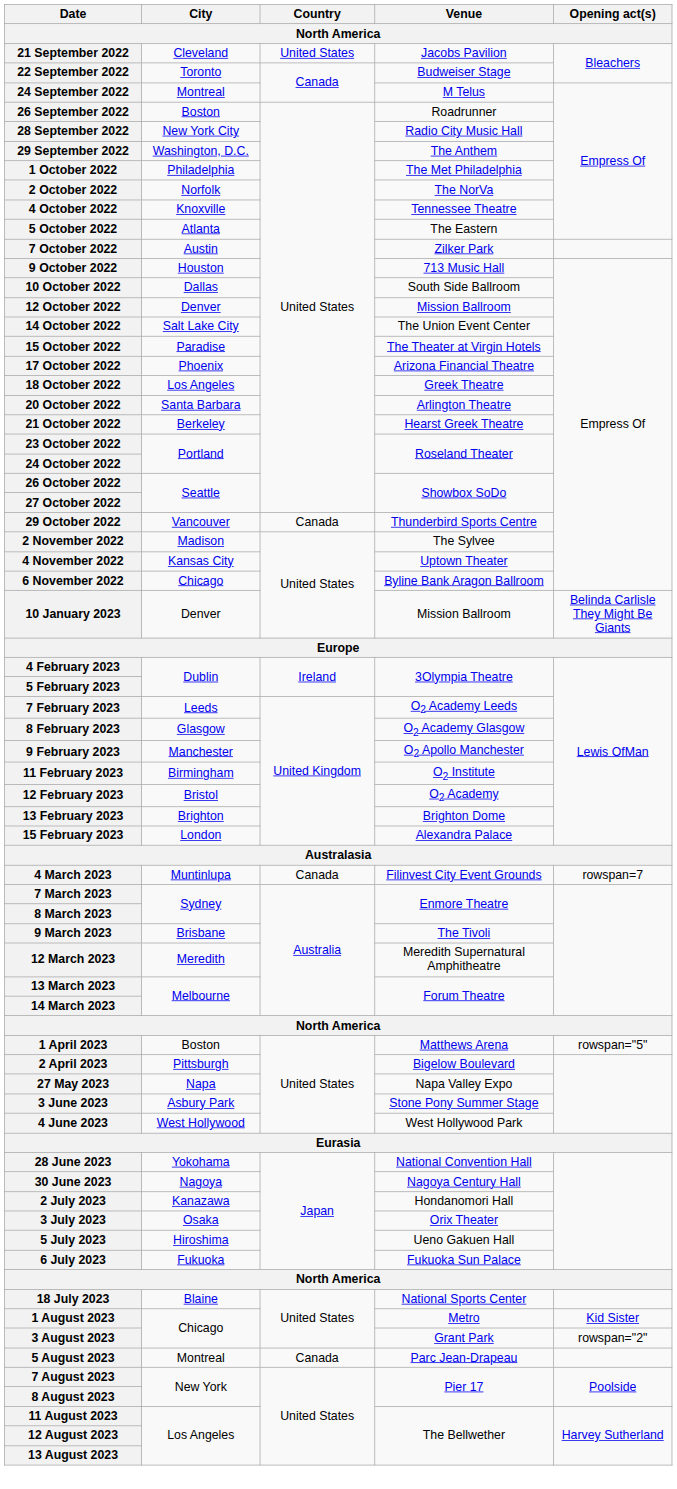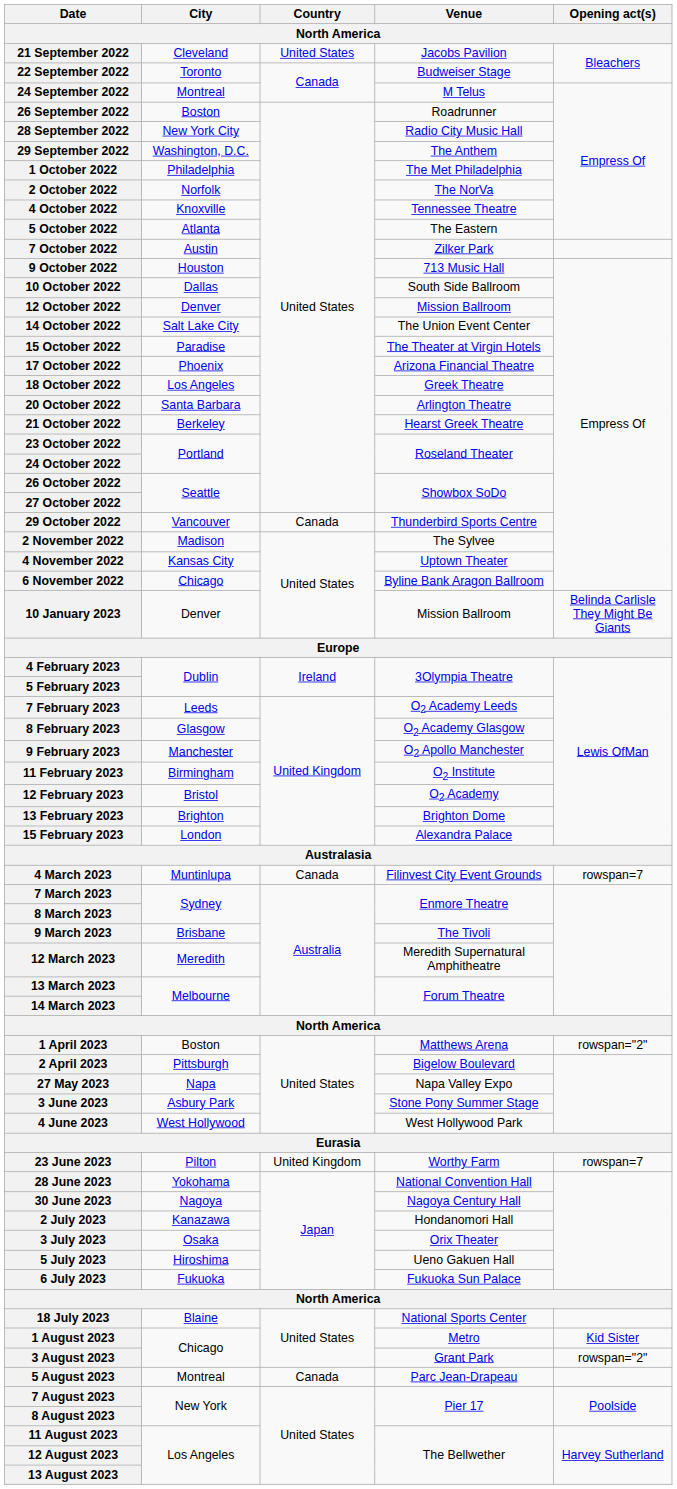(613, 1045) rowspan="5" -> (613, 1045) rowspan="2"
+ row: (73, 1162)
